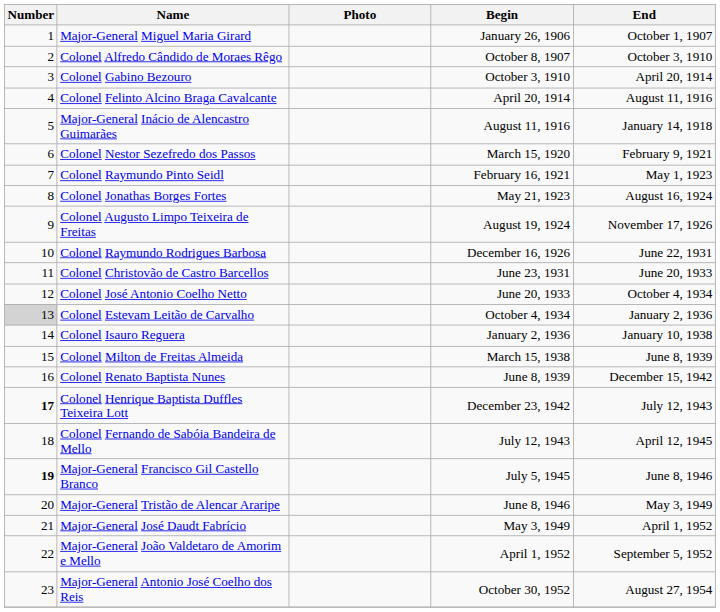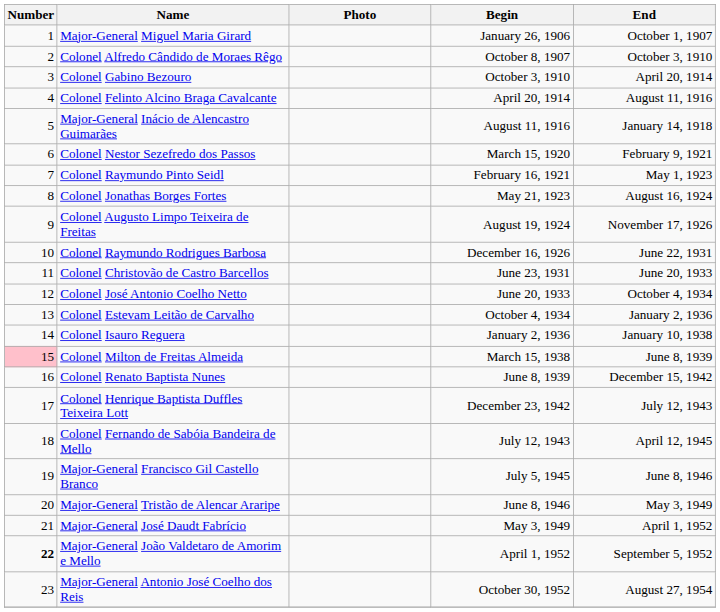(48, 314) lightgrey background -> (48, 314) no background
(48, 356) no background -> (48, 356) pink background
(48, 405) bold -> (48, 405) normal
(48, 476) bold -> (48, 476) normal
(48, 553) normal -> (48, 553) bold
